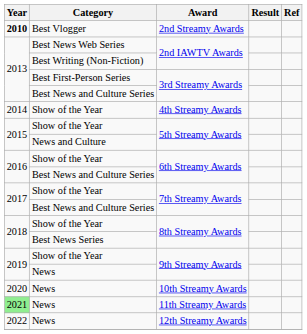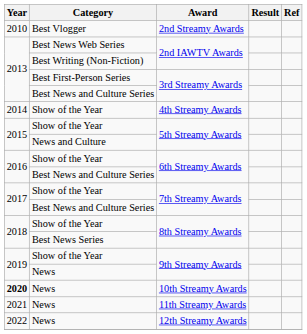(17, 28) bold -> (17, 28) normal
(17, 288) normal -> (17, 288) bold
(17, 304) lightgreen background -> (17, 304) no background
